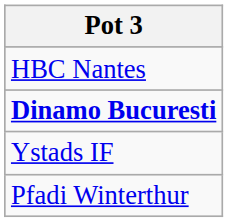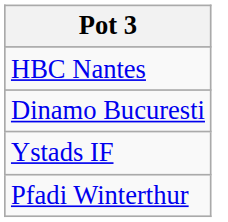(114, 110) bold -> (108, 110) normal
